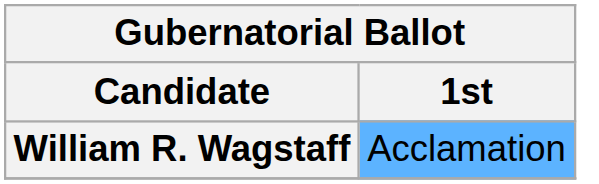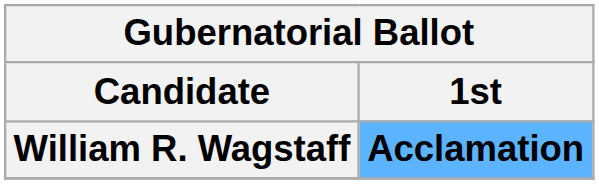(467, 149) normal -> (476, 149) bold
